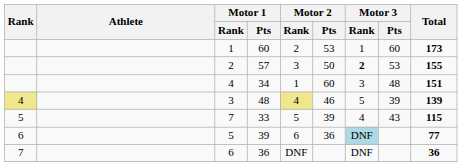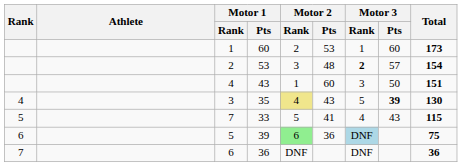(264, 65) 57 -> (264, 65) 53
(329, 65) 50 -> (329, 65) 48
(394, 65) 53 -> (394, 65) 57
(434, 65) 155 -> (434, 65) 154
(264, 83) 34 -> (264, 83) 43
(394, 83) 48 -> (394, 83) 50
(21, 100) khaki background -> (21, 100) no background
(264, 100) 48 -> (264, 100) 35
(329, 100) 46 -> (329, 100) 43
(394, 100) normal -> (394, 100) bold
(434, 100) 139 -> (434, 100) 130
(329, 118) 39 -> (329, 118) 41
(296, 135) no background -> (296, 135) lightgreen background
(434, 135) 77 -> (434, 135) 75
